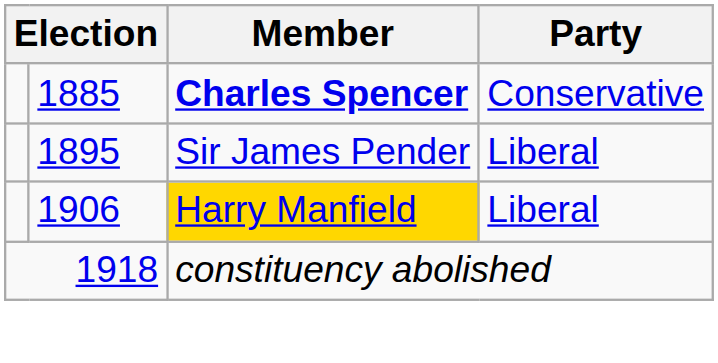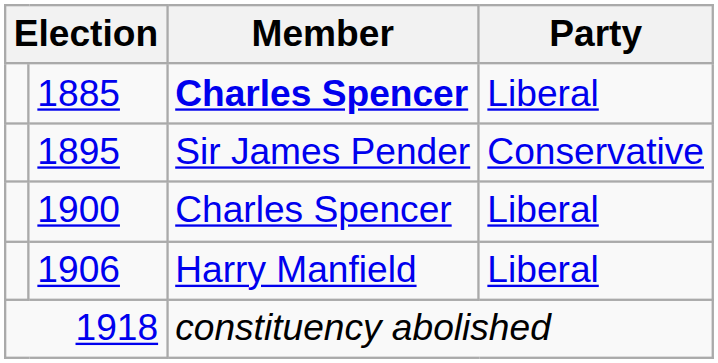(596, 92) Conservative -> (543, 92) Liberal
(543, 151) Liberal -> (596, 151) Conservative
+ row: (79, 210)
(296, 210) gold background -> (296, 269) no background
